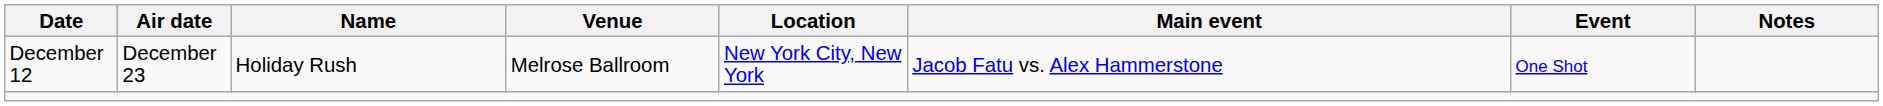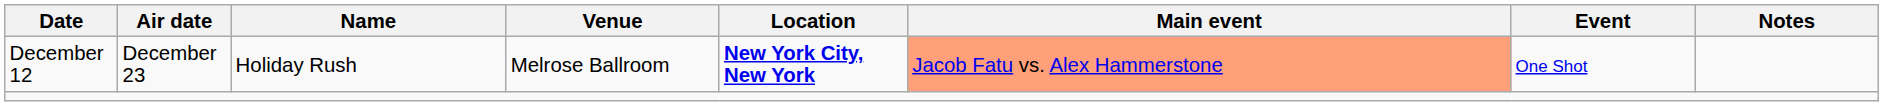(813, 64) normal -> (794, 64) bold
(1068, 64) no background -> (1068, 64) lightsalmon background
